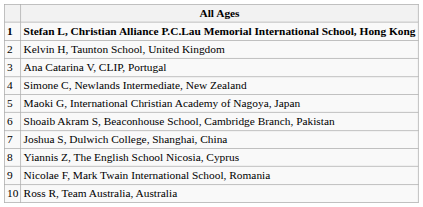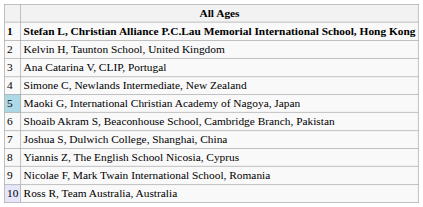(10, 103) no background -> (10, 103) lightblue background
(13, 193) no background -> (13, 193) lavender background
